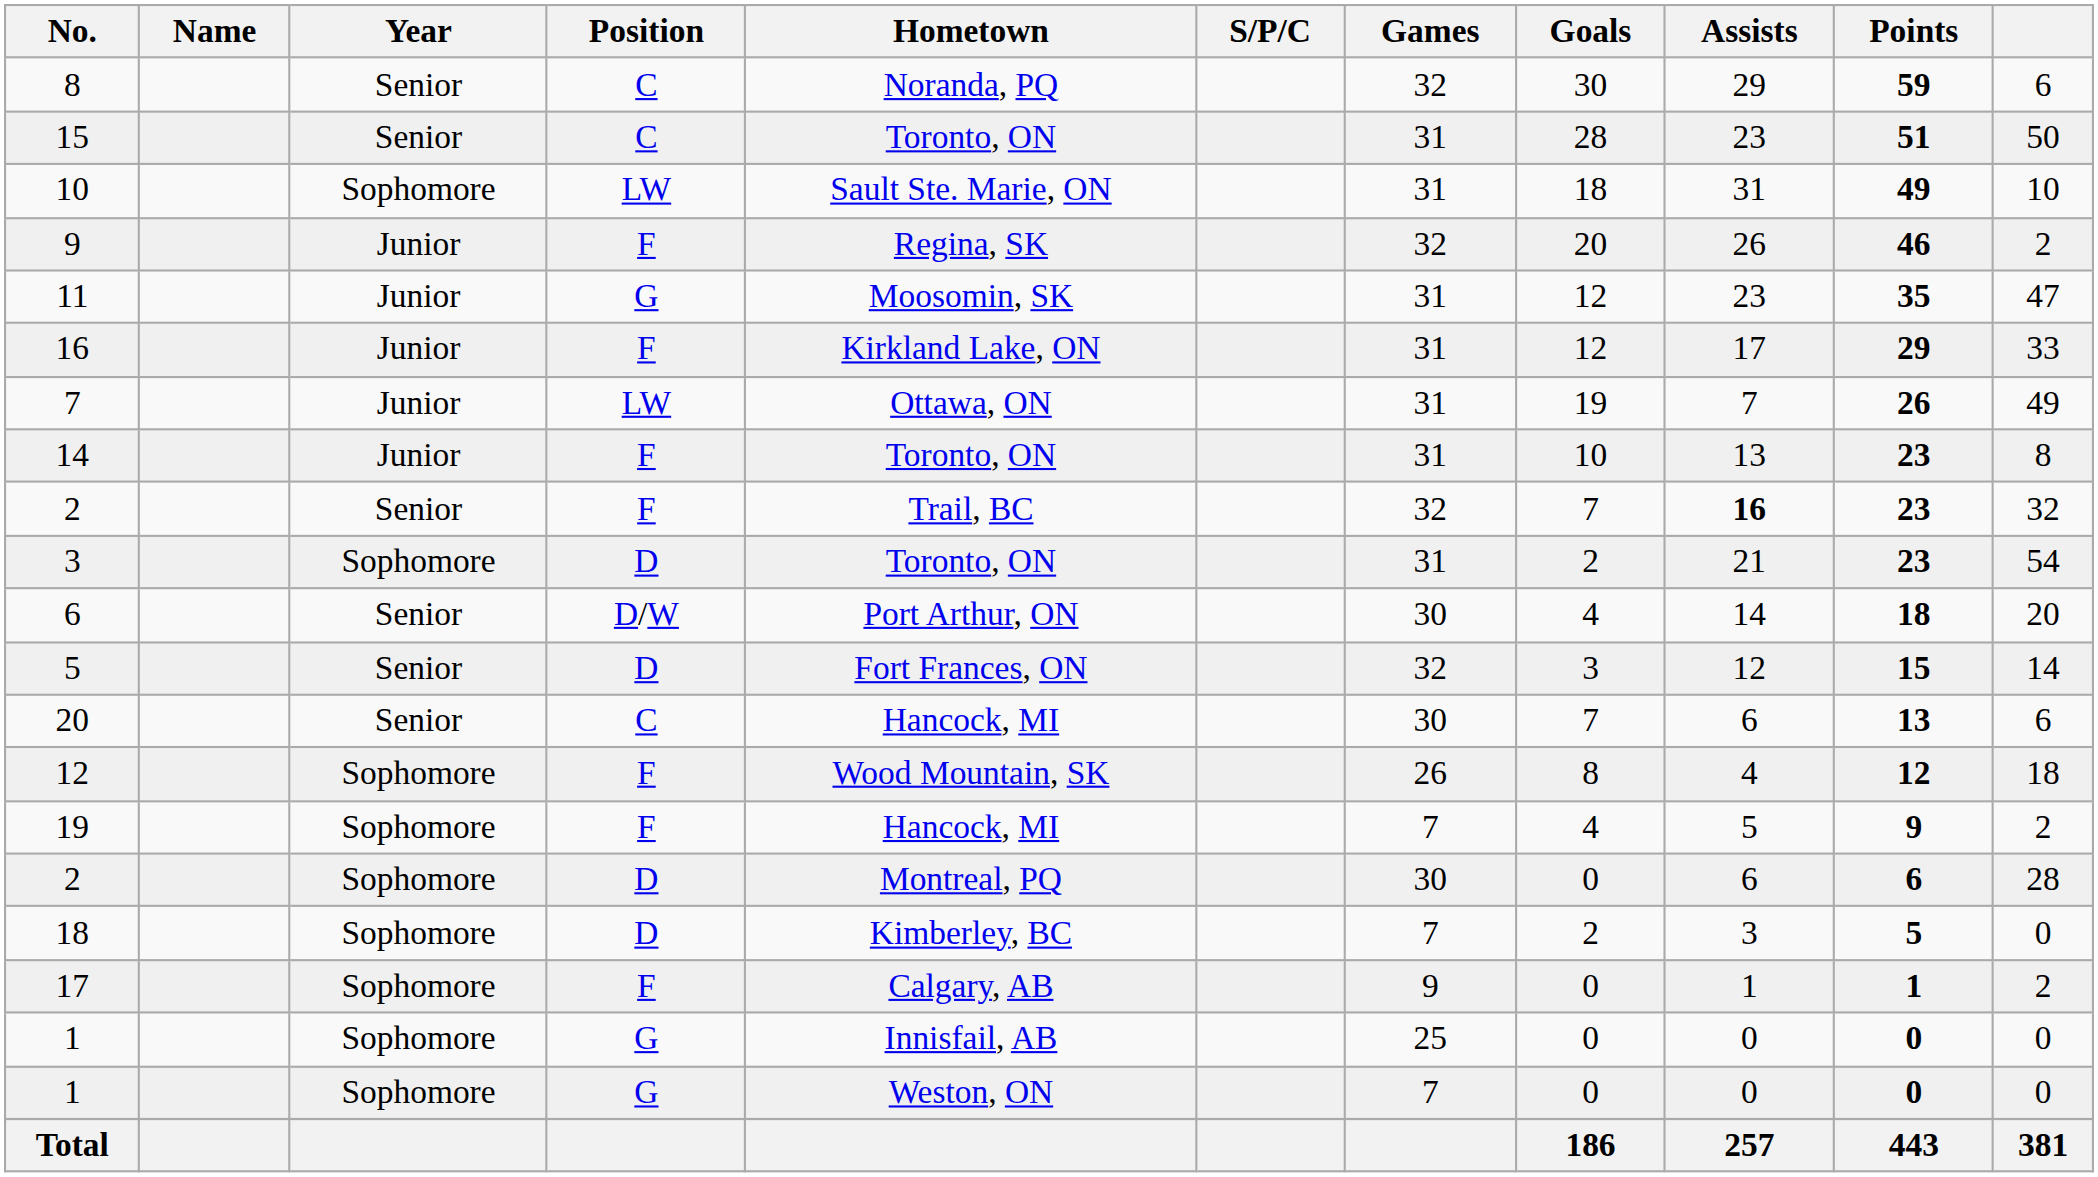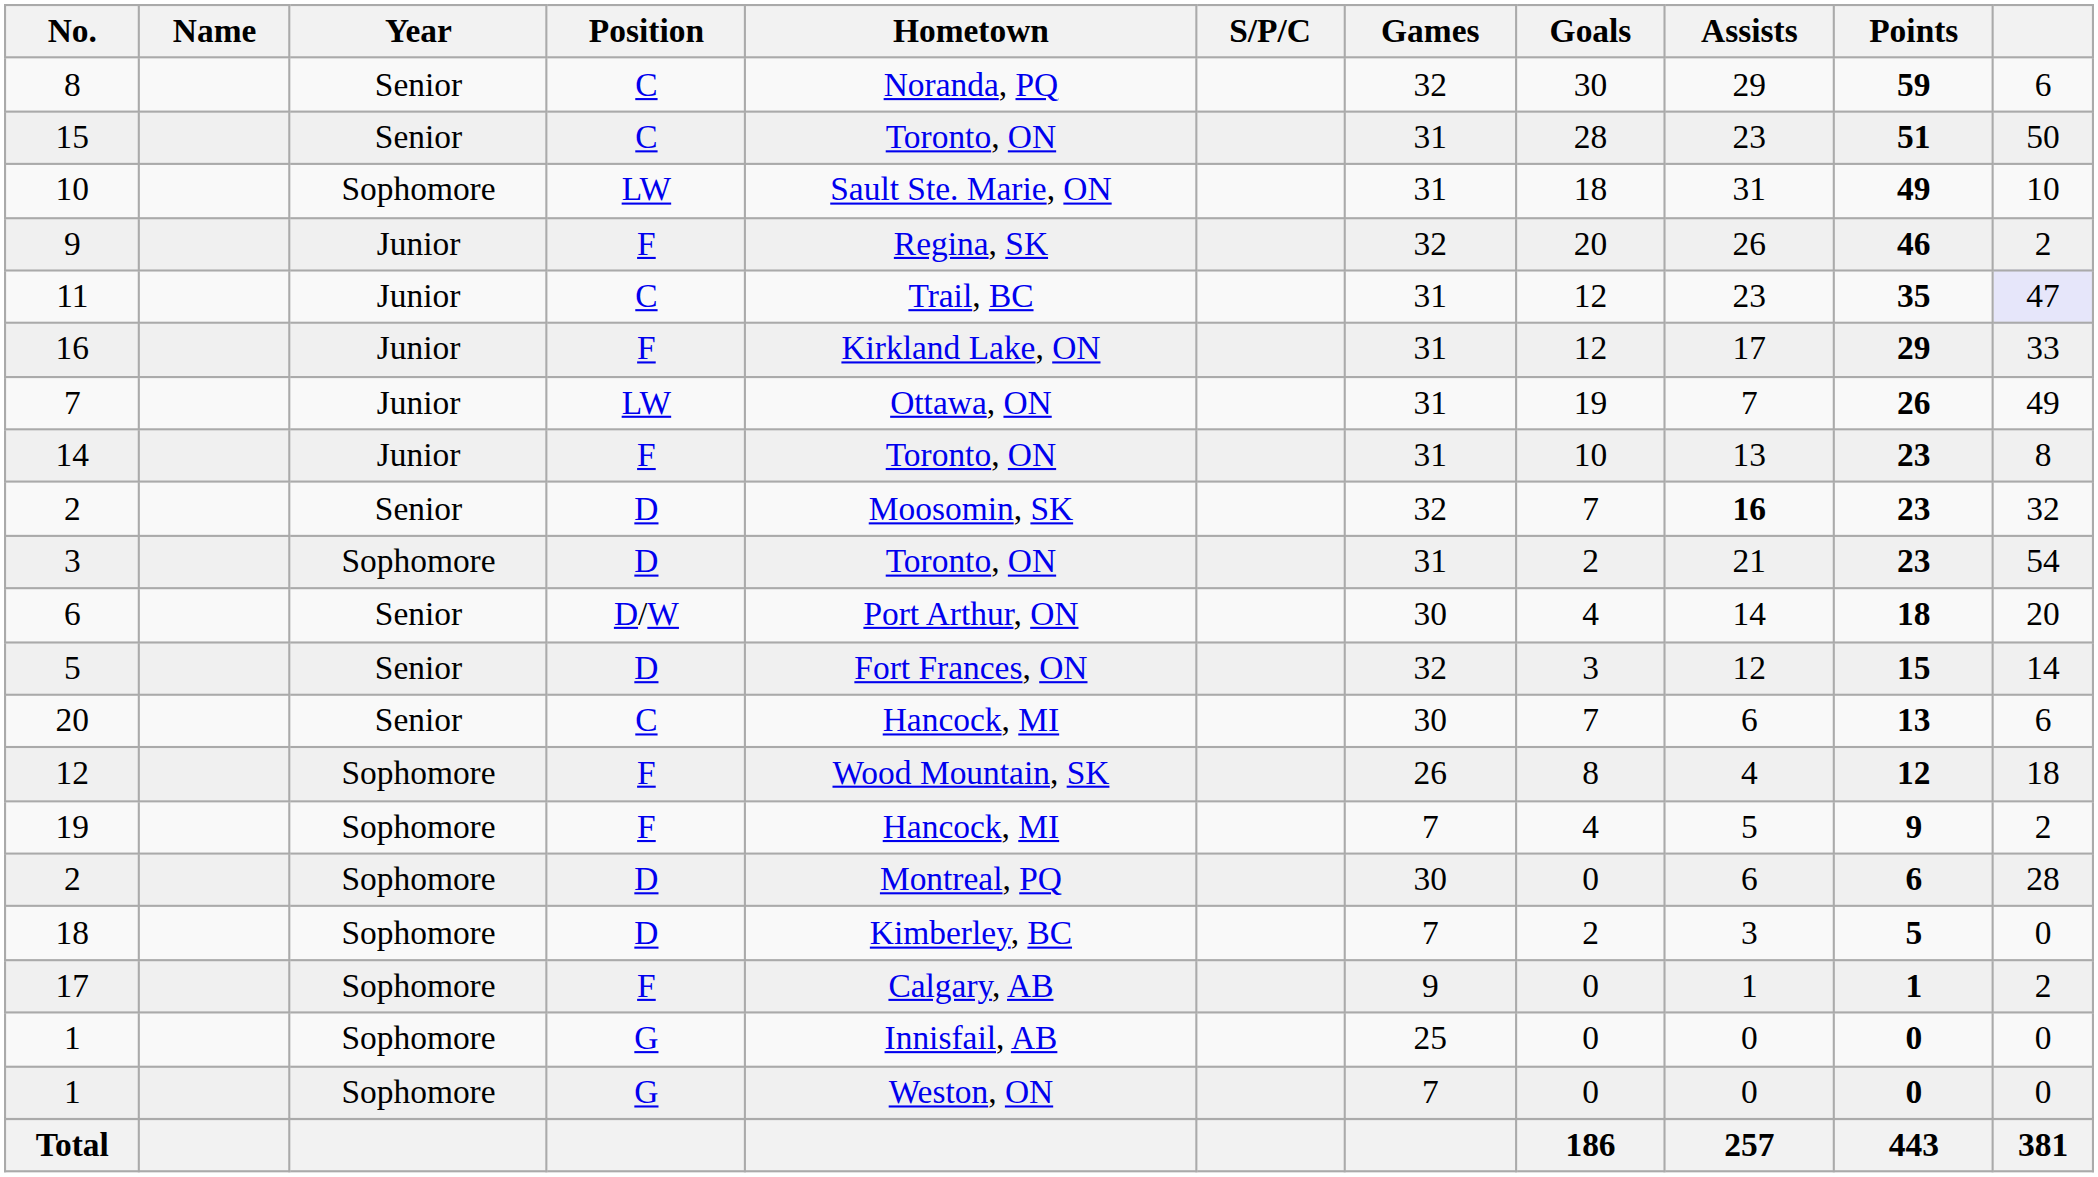(646, 296) G -> (646, 296) C
(971, 296) Moosomin, SK -> (971, 296) Trail, BC
(2043, 296) no background -> (2043, 296) lavender background
(646, 508) F -> (646, 508) D
(971, 508) Trail, BC -> (971, 508) Moosomin, SK
